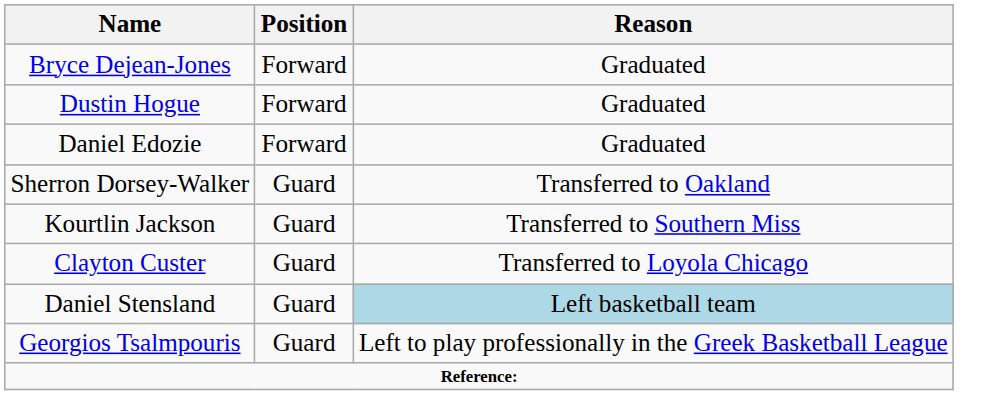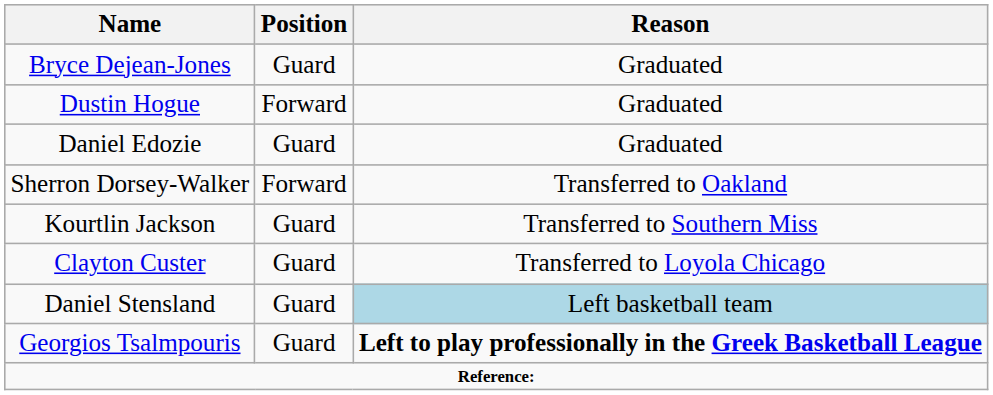(304, 64) Forward -> (304, 64) Guard
(304, 143) Forward -> (304, 143) Guard
(304, 183) Guard -> (304, 183) Forward
(653, 343) normal -> (670, 343) bold
